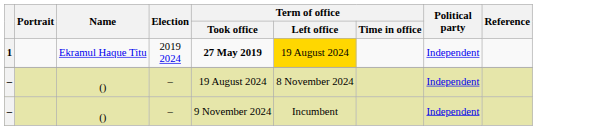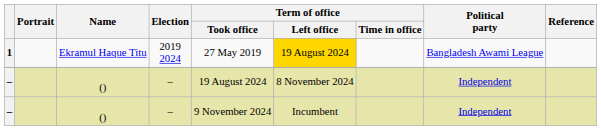(233, 53) bold -> (233, 53) normal
(453, 53) Independent -> (485, 53) Bangladesh Awami League
